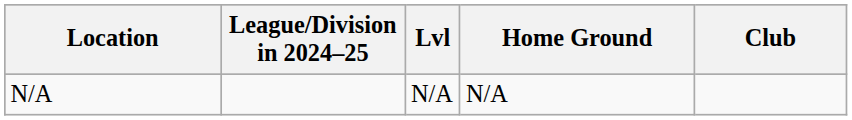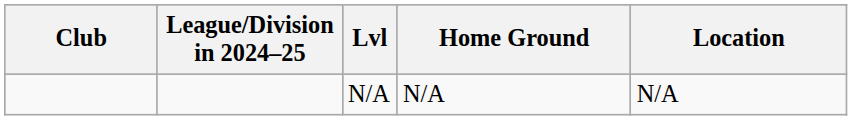columns swapped: (770, 39) <-> (113, 39)
